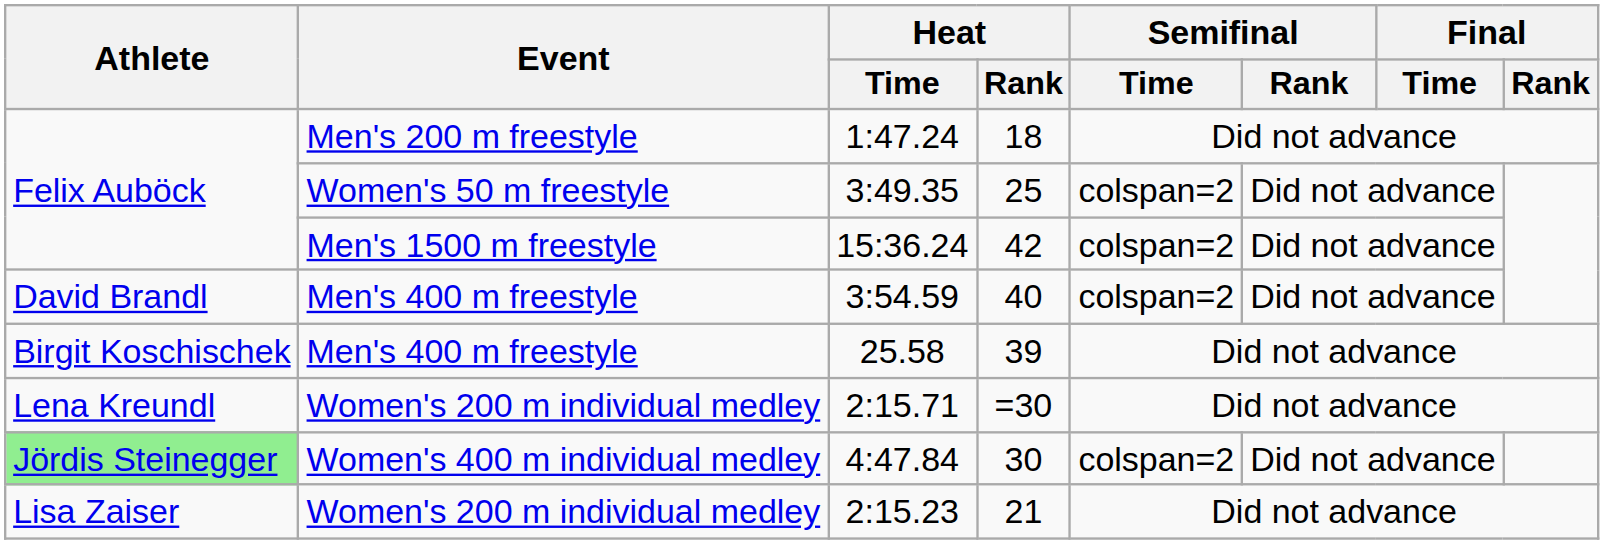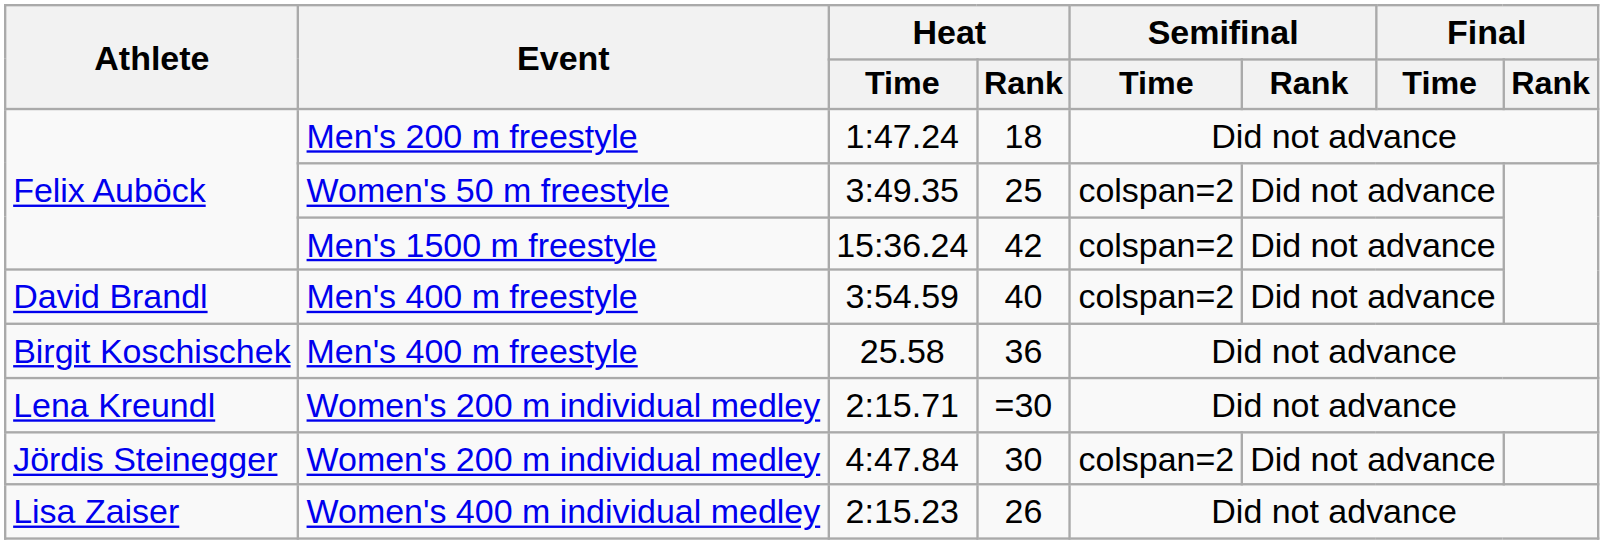(1023, 352) 39 -> (1023, 352) 36
(145, 459) lightgreen background -> (145, 459) no background
(563, 459) Women's 400 m individual medley -> (563, 459) Women's 200 m individual medley
(563, 513) Women's 200 m individual medley -> (563, 513) Women's 400 m individual medley
(1023, 513) 21 -> (1023, 513) 26
